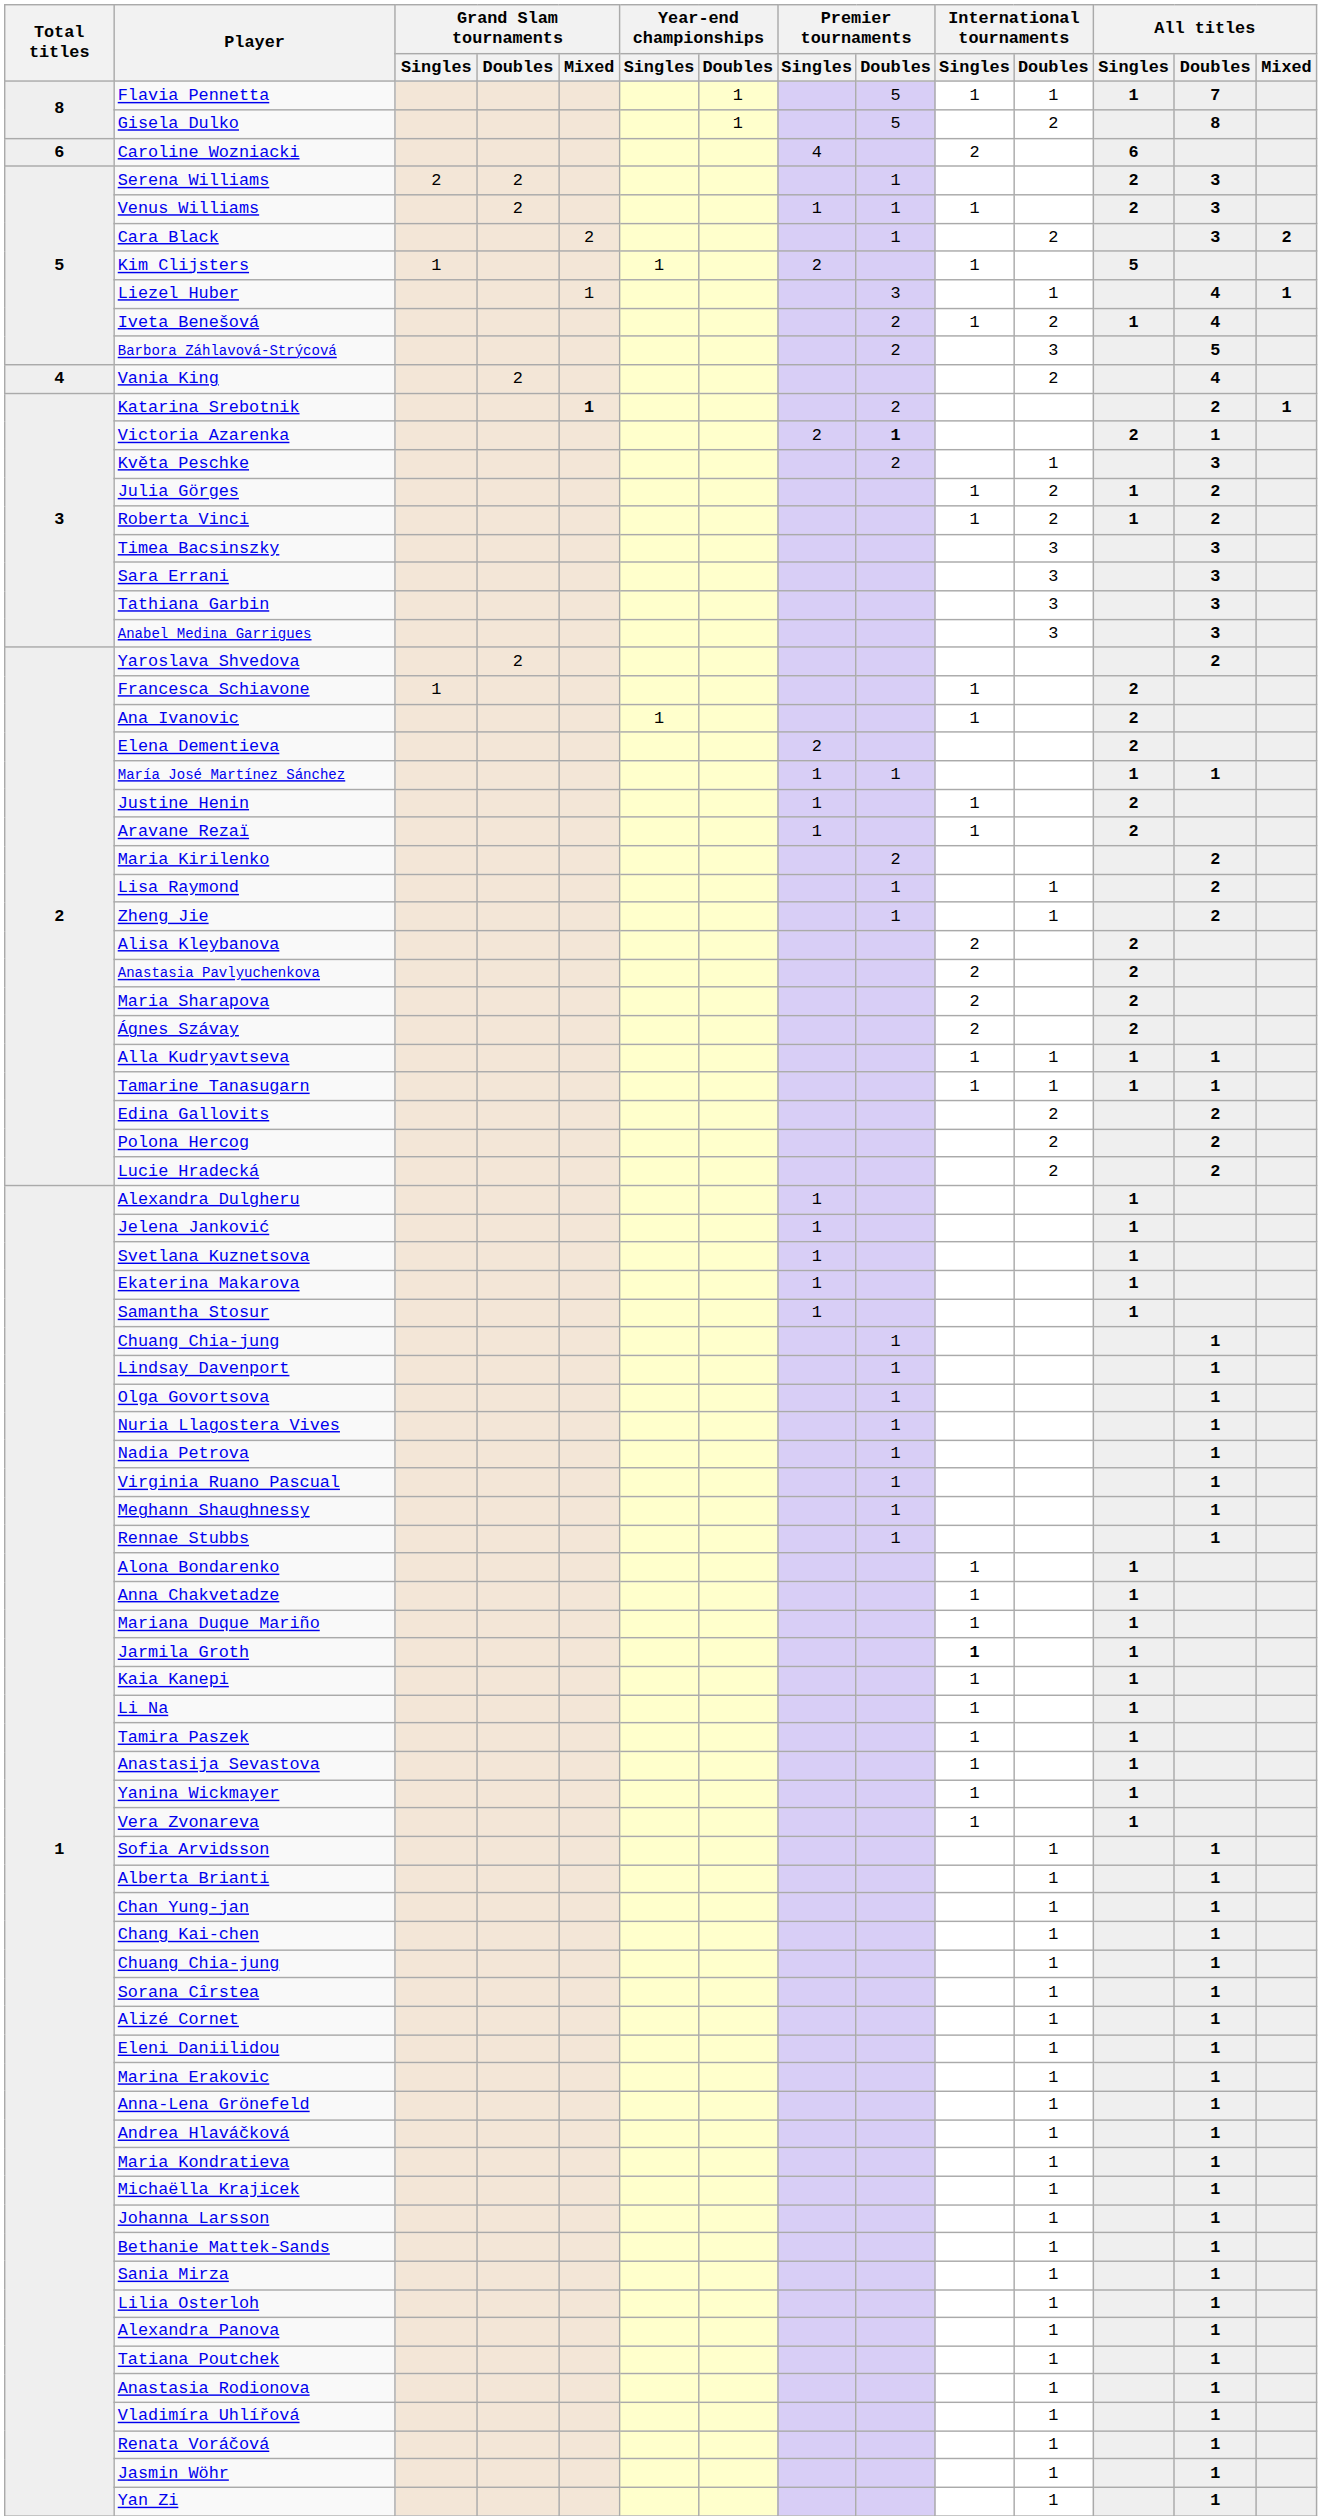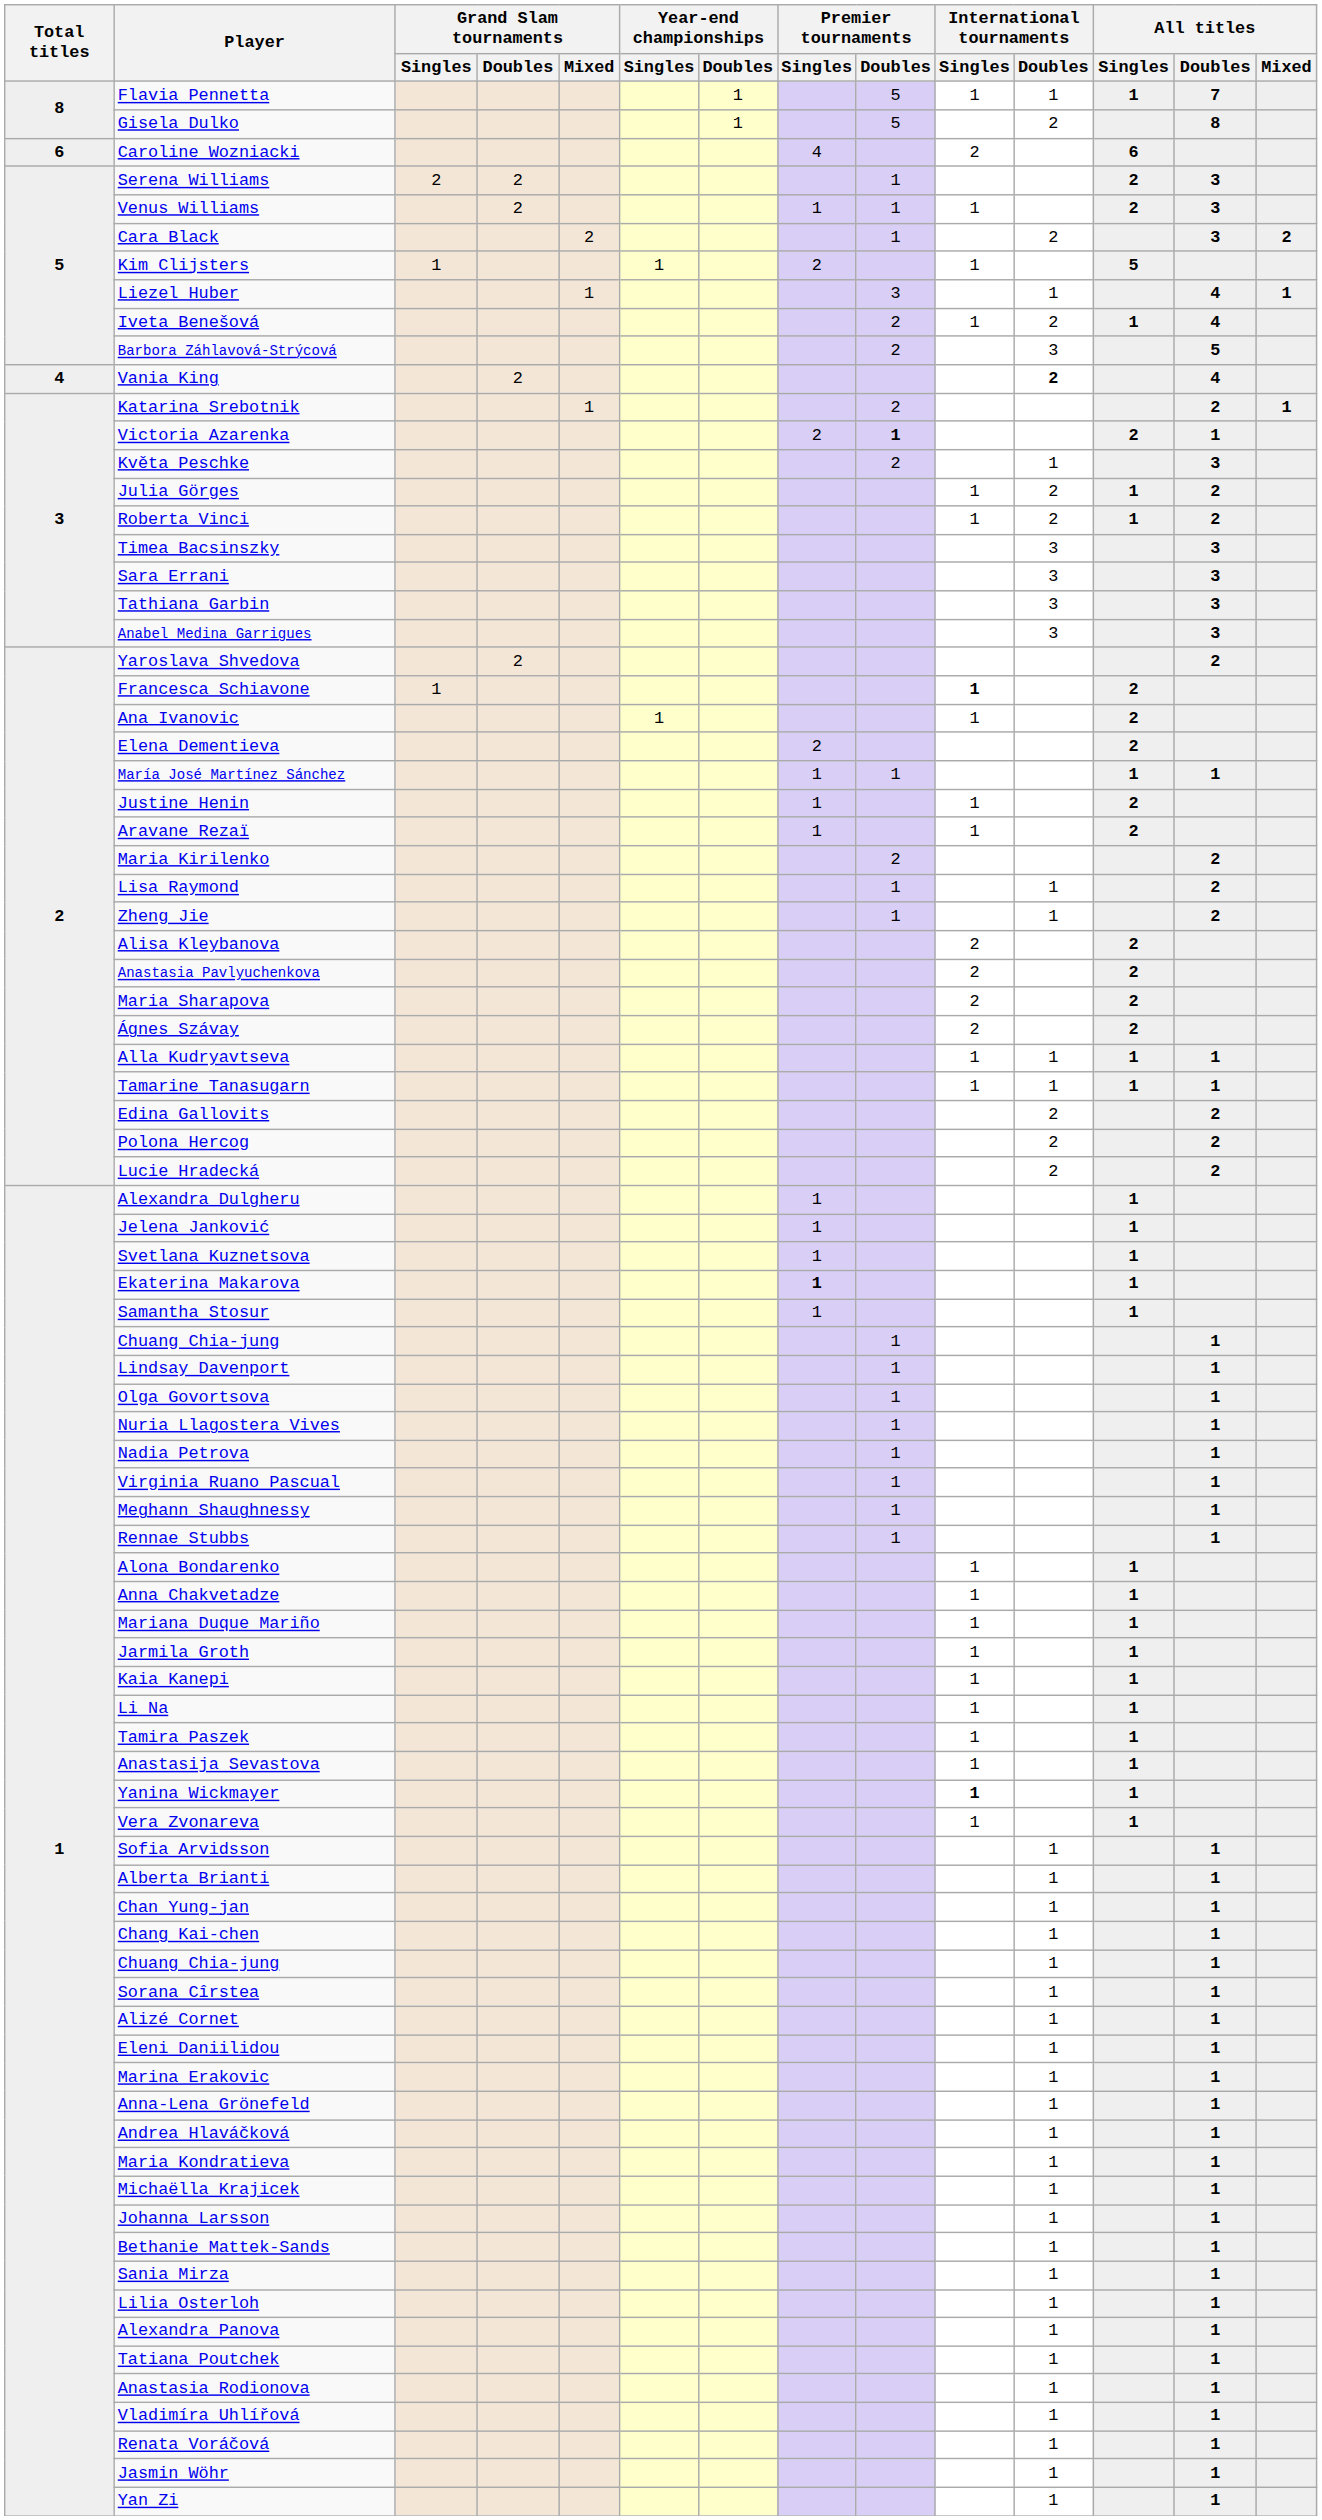(1053, 378) normal -> (1053, 378) bold
(589, 407) bold -> (589, 407) normal
(974, 690) normal -> (974, 690) bold
(817, 1284) normal -> (817, 1284) bold
(974, 1652) bold -> (974, 1652) normal
(974, 1794) normal -> (974, 1794) bold
